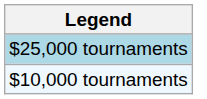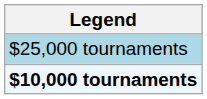(98, 79) normal -> (103, 79) bold
